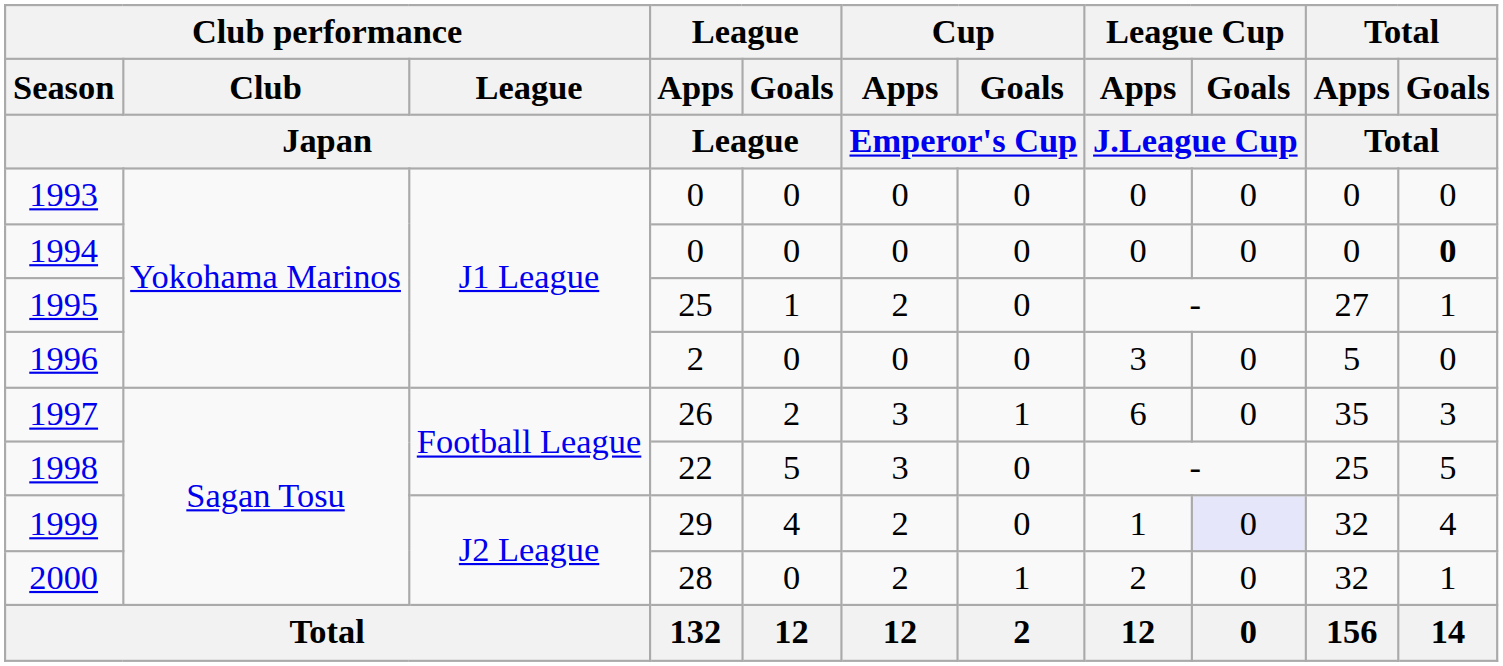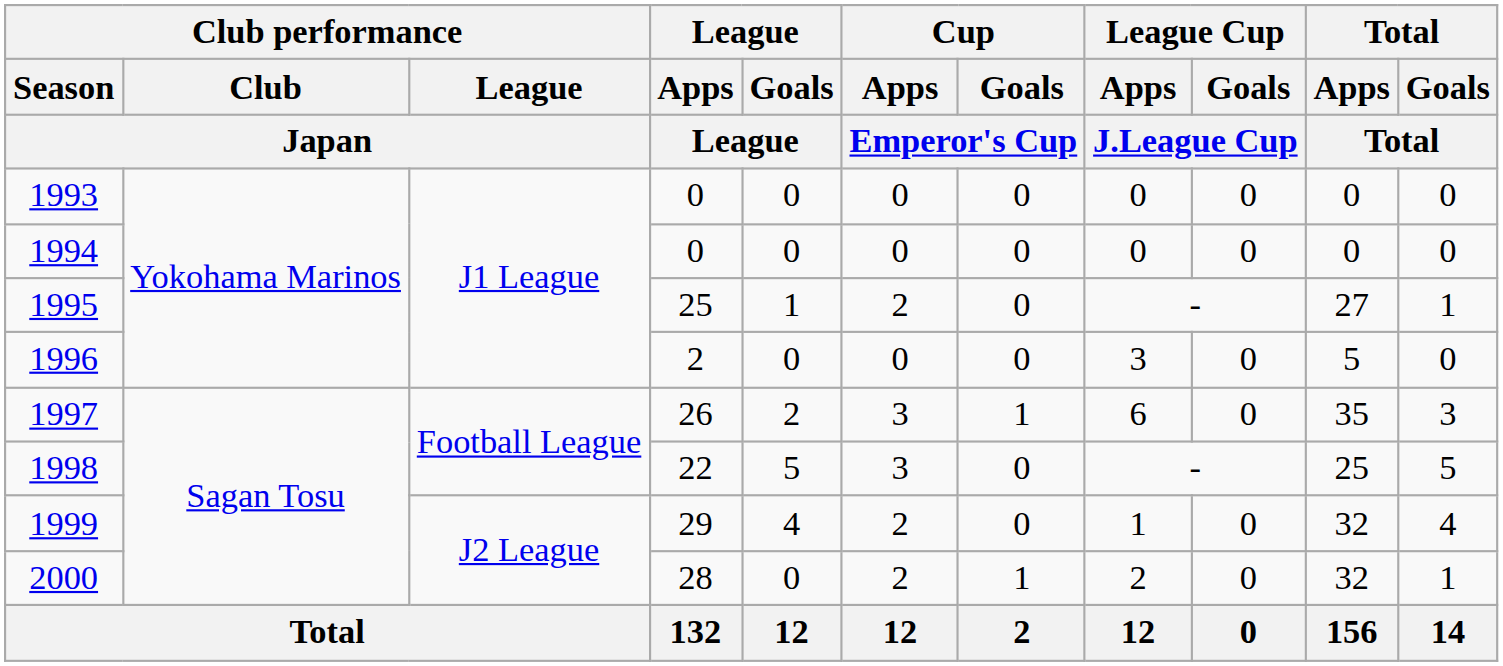(1448, 250) bold -> (1448, 250) normal
(1248, 522) lavender background -> (1248, 522) no background
